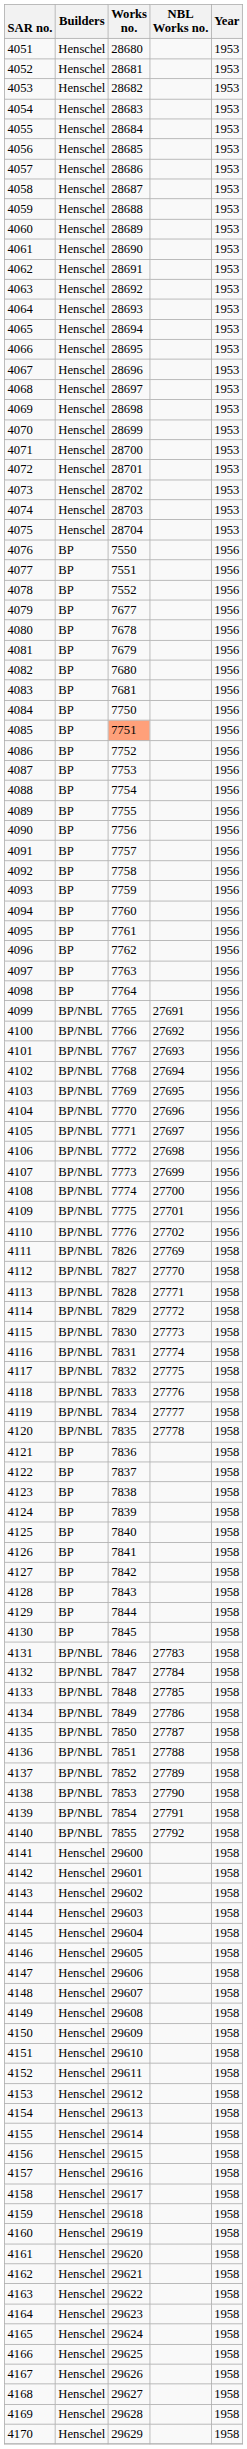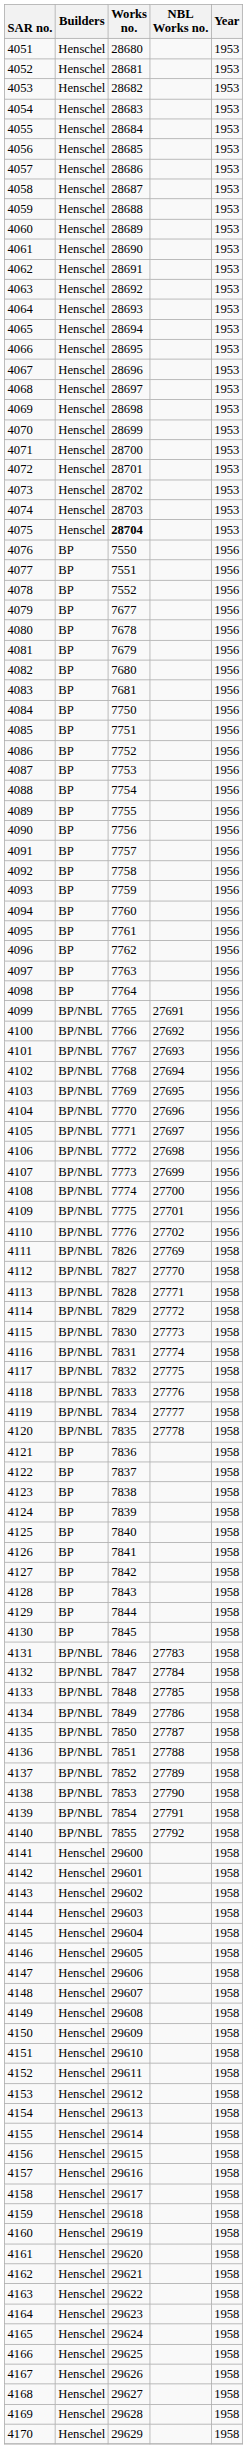(127, 529) normal -> (127, 529) bold
(124, 730) lightsalmon background -> (124, 730) no background
